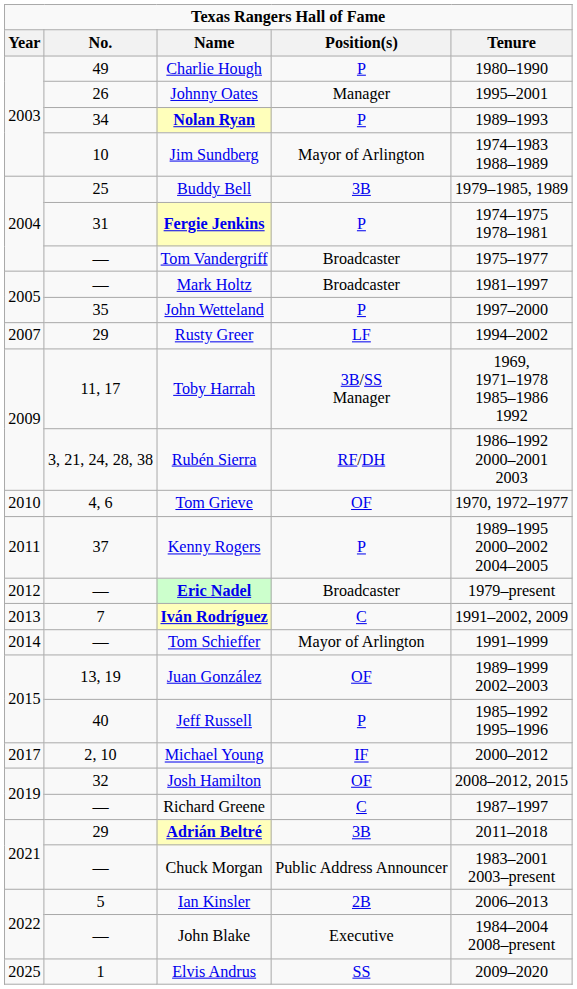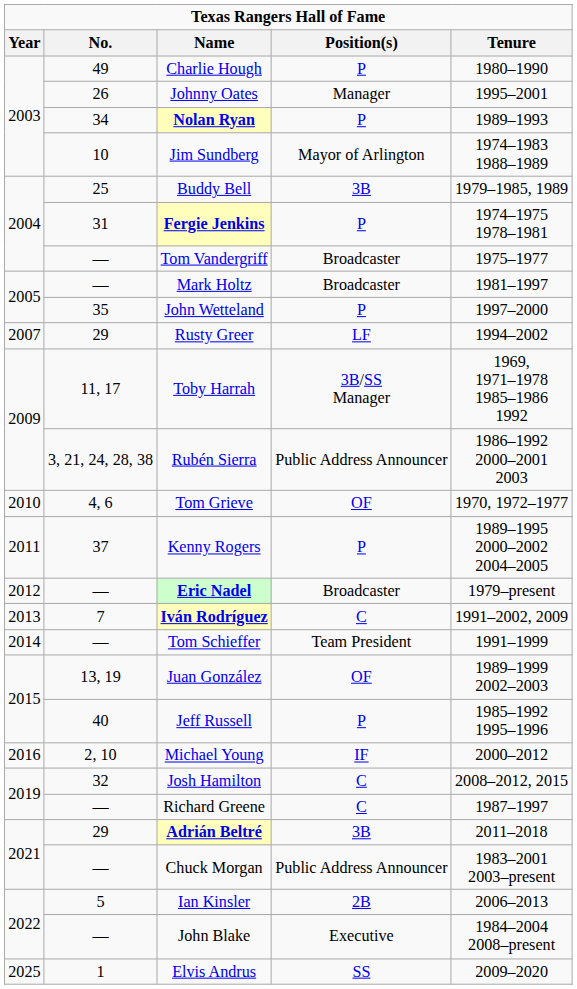(361, 459) RF/DH -> (361, 459) Public Address Announcer
(361, 642) Mayor of Arlington -> (361, 642) Team President
(24, 755) 2017 -> (24, 755) 2016
(361, 781) OF -> (361, 781) C
